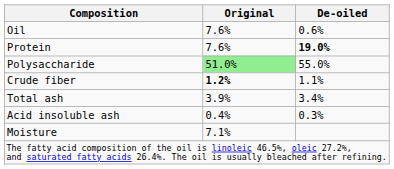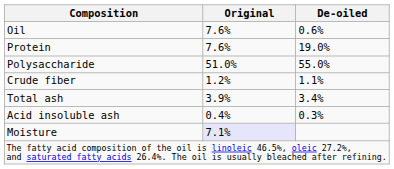(314, 47) bold -> (314, 47) normal
(221, 64) lightgreen background -> (221, 64) no background
(218, 81) bold -> (218, 81) normal
(218, 132) no background -> (218, 132) lavender background
